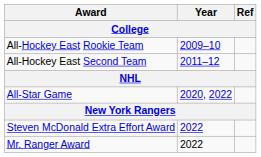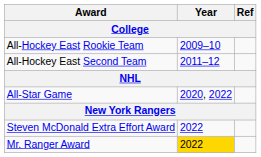(191, 144) no background -> (191, 144) gold background
